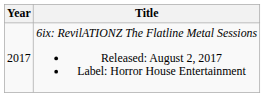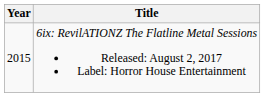(19, 57) 2017 -> (19, 57) 2015
